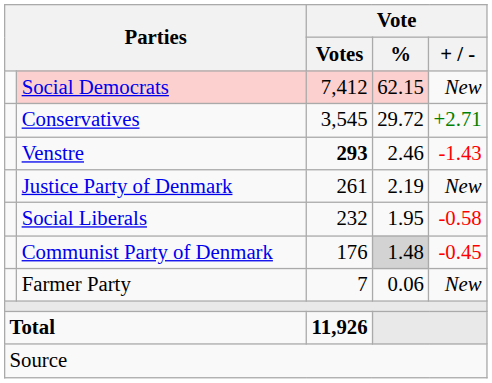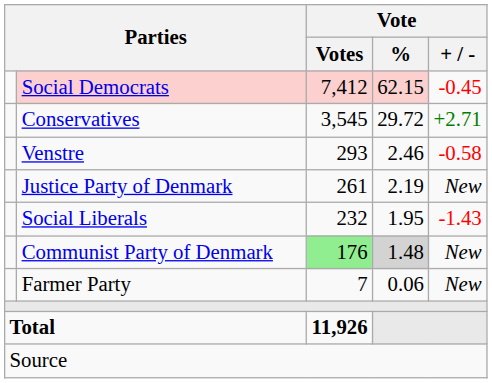(463, 86) New -> (460, 86) -0.45
(352, 152) bold -> (352, 152) normal
(460, 152) -1.43 -> (460, 152) -0.58
(460, 218) -0.58 -> (460, 218) -1.43
(352, 251) no background -> (352, 251) lightgreen background
(460, 251) -0.45 -> (463, 251) New
